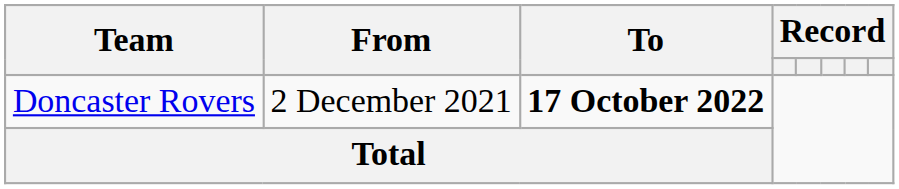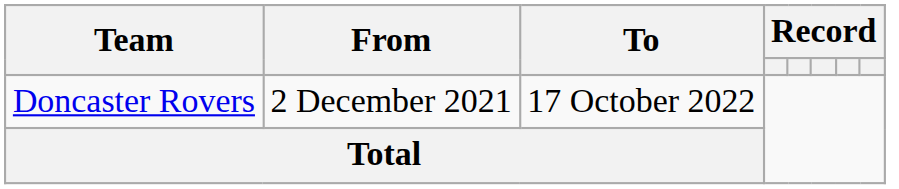(646, 100) bold -> (641, 100) normal
